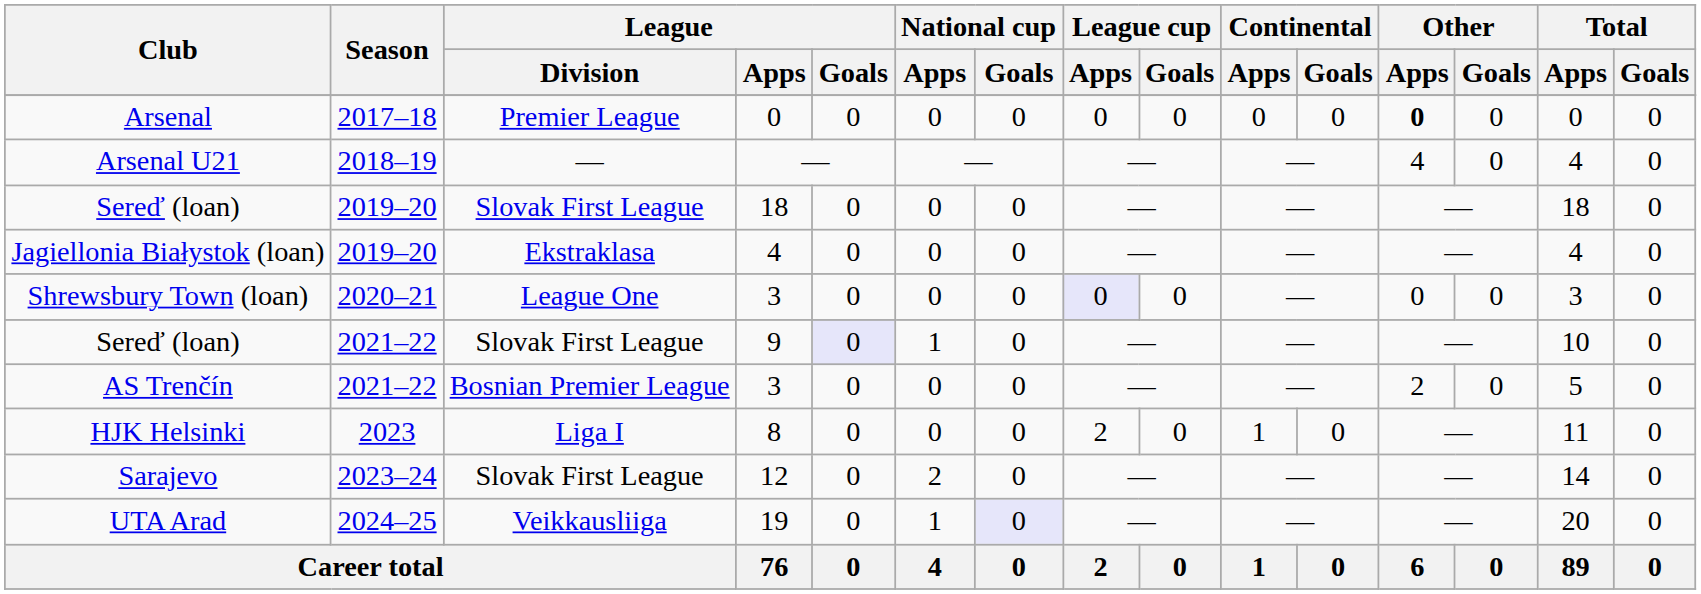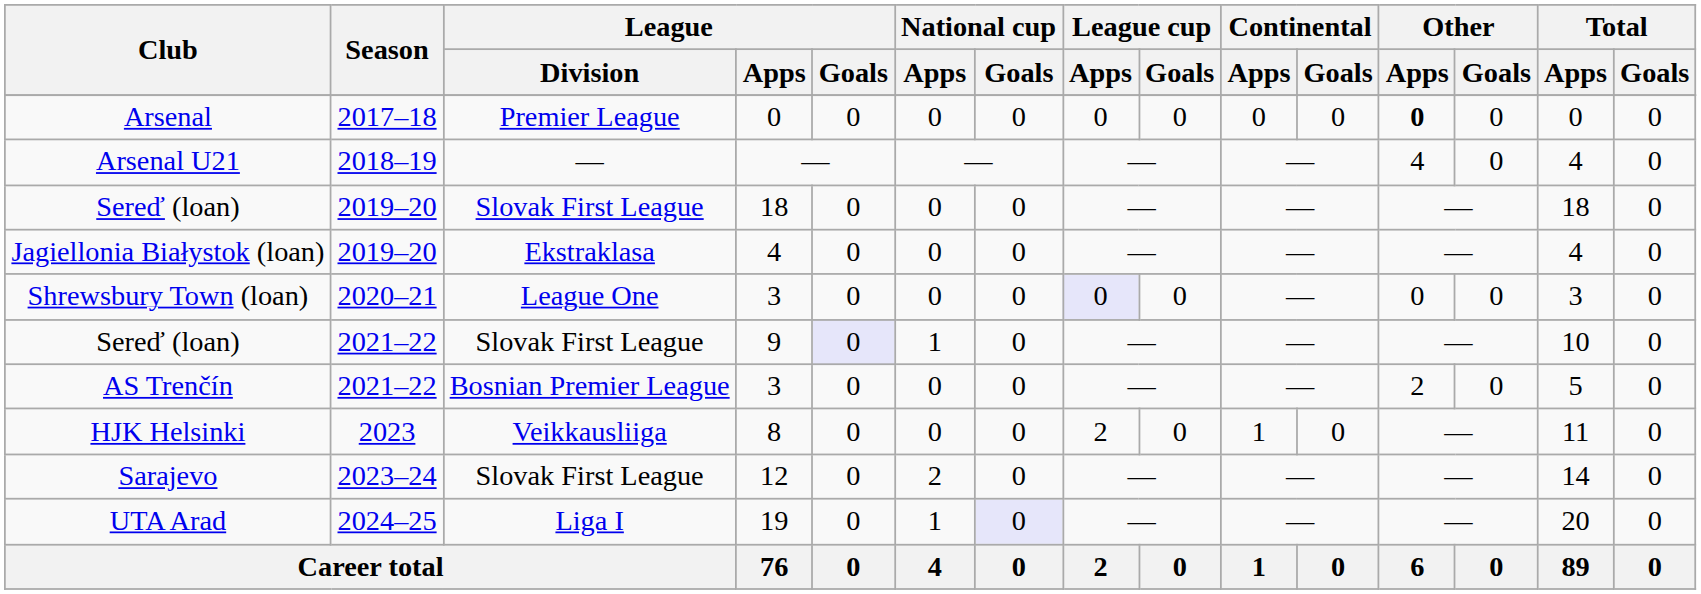(590, 431) Liga I -> (590, 431) Veikkausliiga
(590, 521) Veikkausliiga -> (590, 521) Liga I
